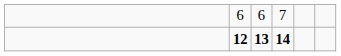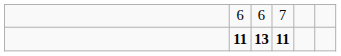(240, 39) 12 -> (240, 39) 11
(283, 39) 14 -> (283, 39) 11
